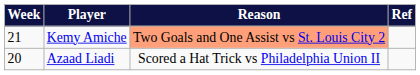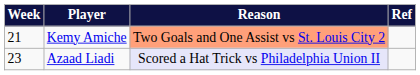(14, 59) 20 -> (14, 59) 23
(259, 59) no background -> (259, 59) lavender background
